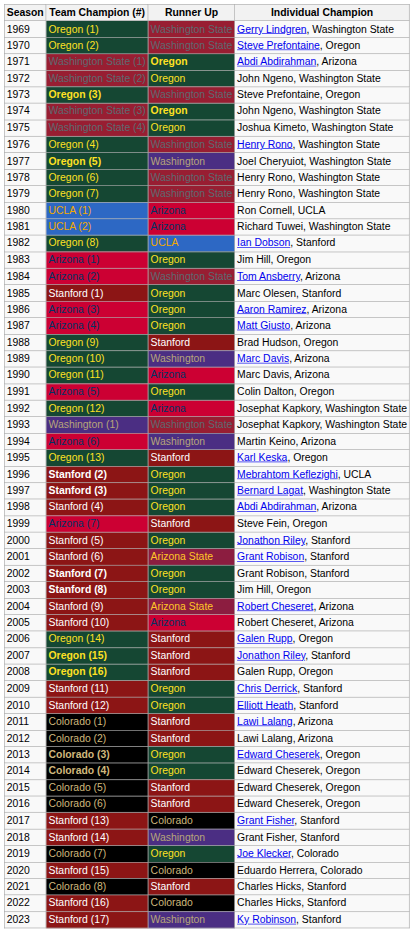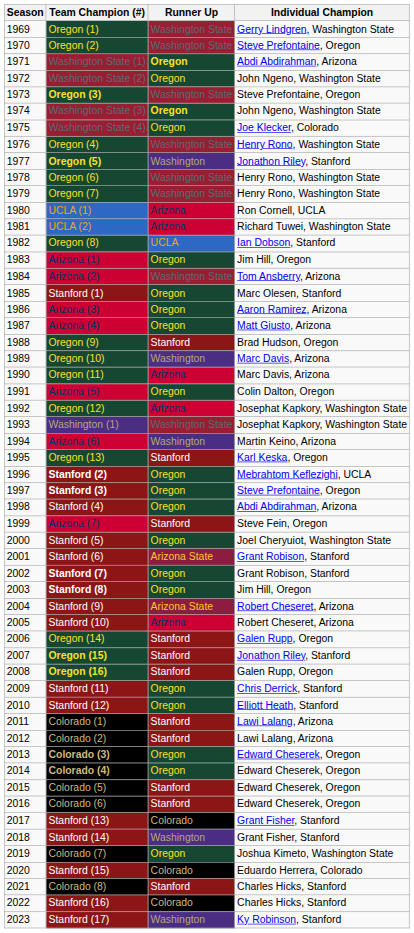(315, 128) Joshua Kimeto, Washington State -> (288, 128) Joe Klecker, Colorado
(314, 161) Joel Cheryuiot, Washington State -> (294, 161) Jonathon Riley, Stanford
(314, 491) Bernard Lagat, Washington State -> (299, 491) Steve Prefontaine, Oregon
(294, 540) Jonathon Riley, Stanford -> (314, 540) Joel Cheryuiot, Washington State
(288, 853) Joe Klecker, Colorado -> (315, 853) Joshua Kimeto, Washington State
